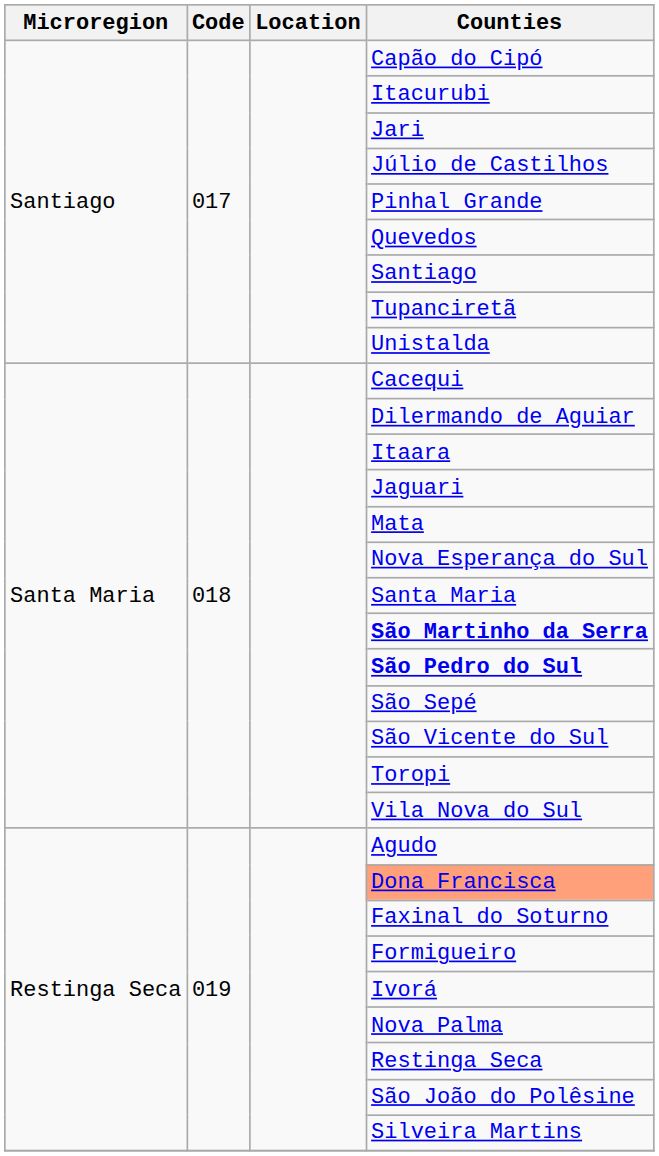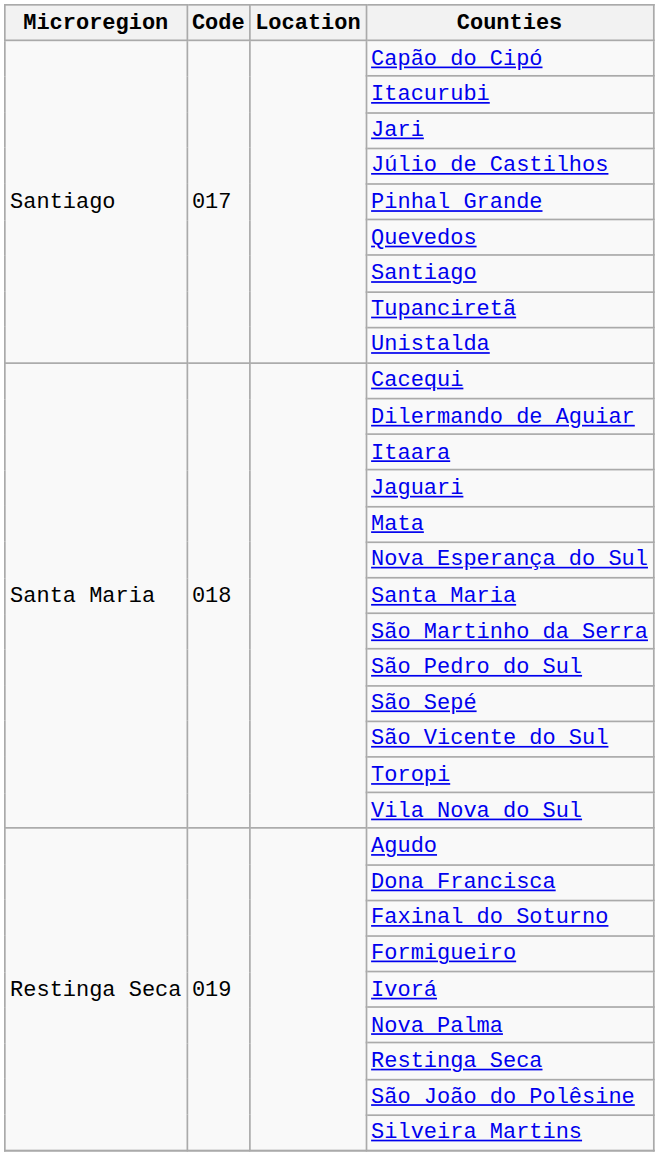(510, 631) bold -> (510, 631) normal
(477, 667) bold -> (477, 667) normal
(463, 882) lightsalmon background -> (463, 882) no background
